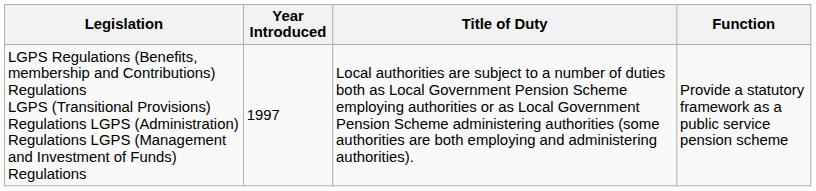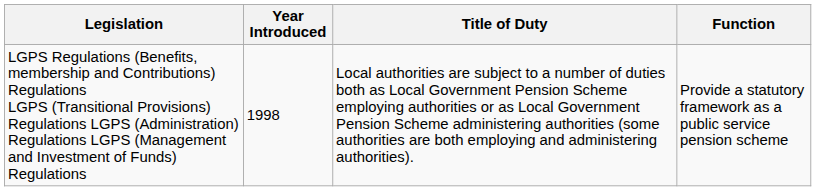(263, 115) 1997 -> (263, 115) 1998
